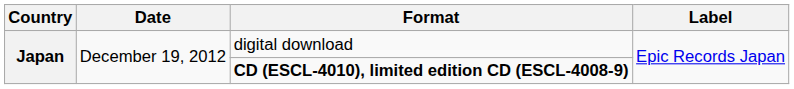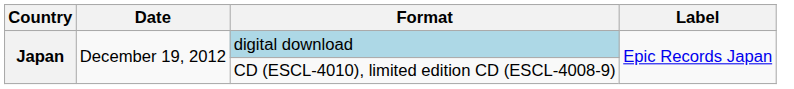(293, 44) no background -> (293, 44) lightblue background
(431, 70) bold -> (425, 70) normal
